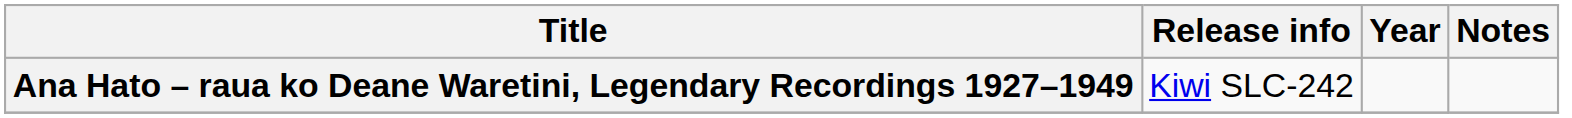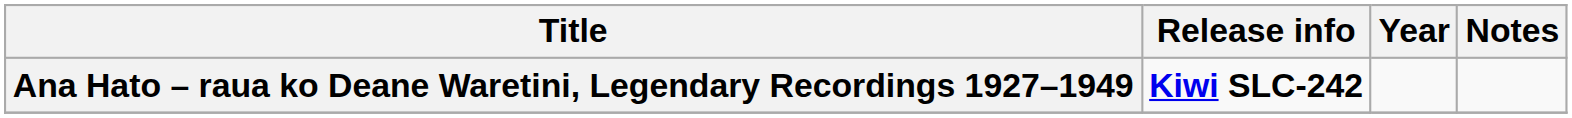(1251, 84) normal -> (1256, 84) bold
